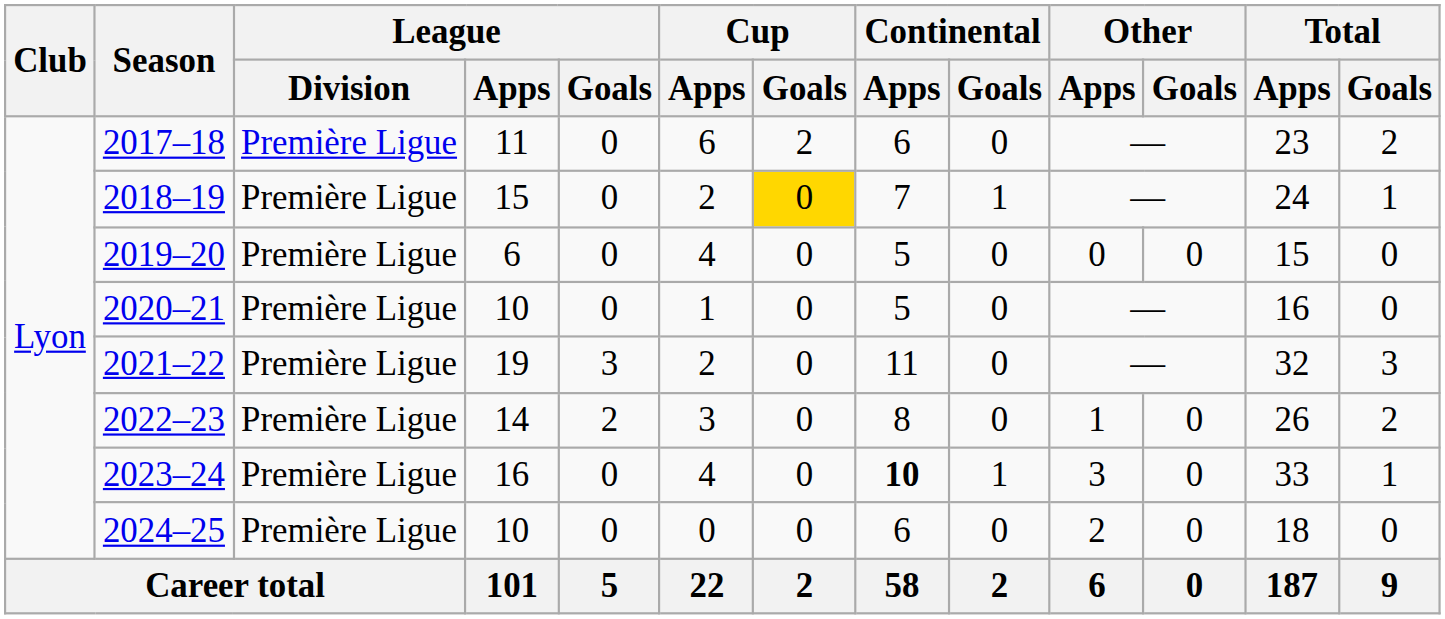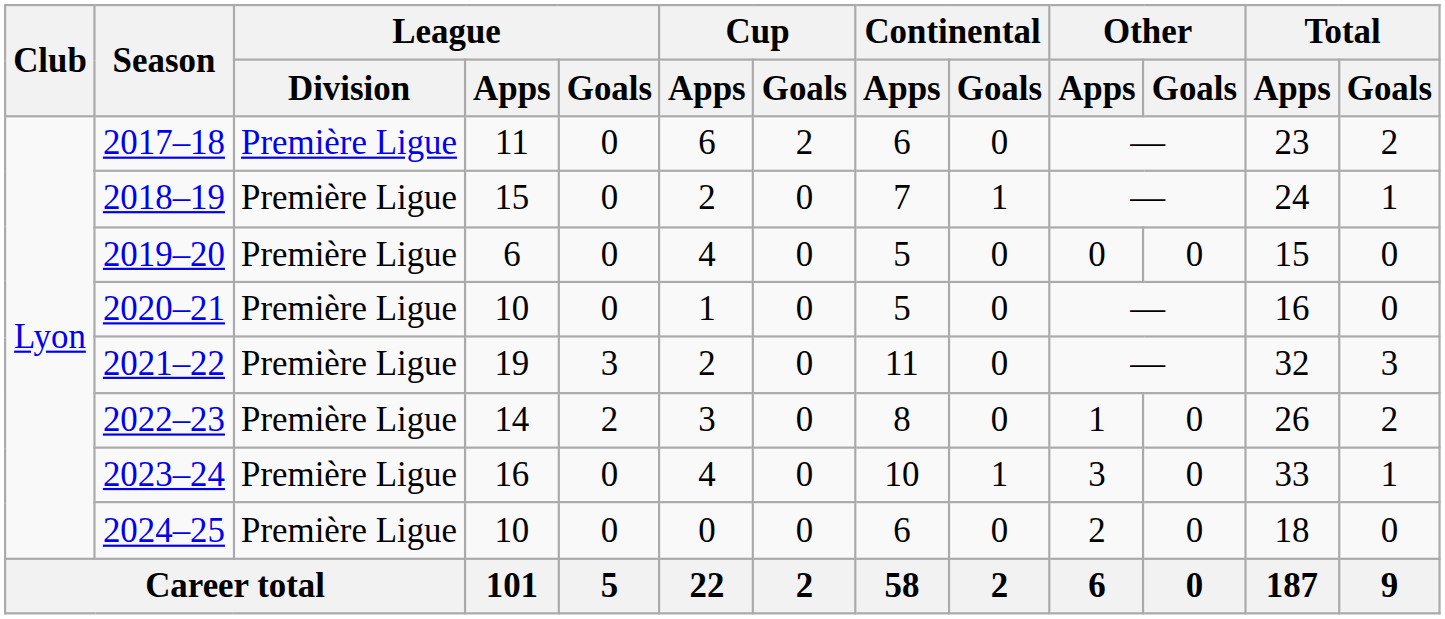(804, 198) gold background -> (804, 198) no background
(902, 474) bold -> (902, 474) normal
